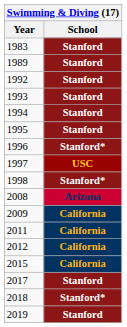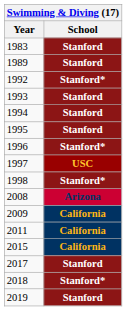(83, 79) Stanford -> (83, 79) Stanford*
- row: (17, 247)
